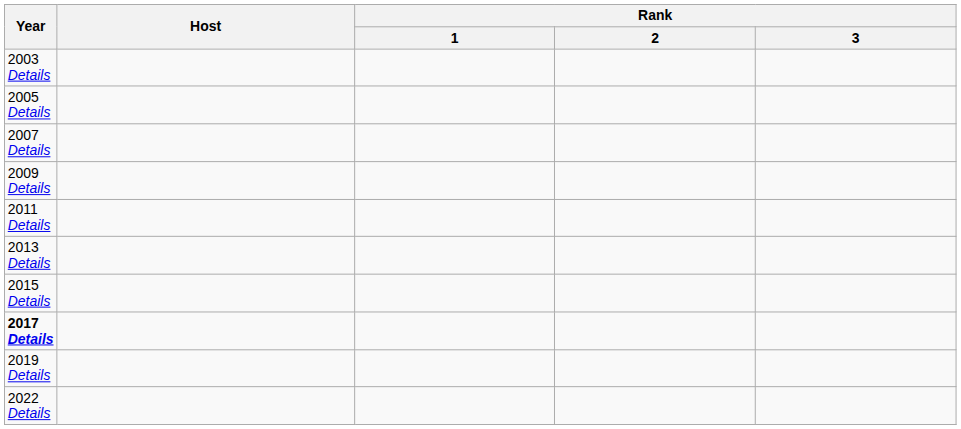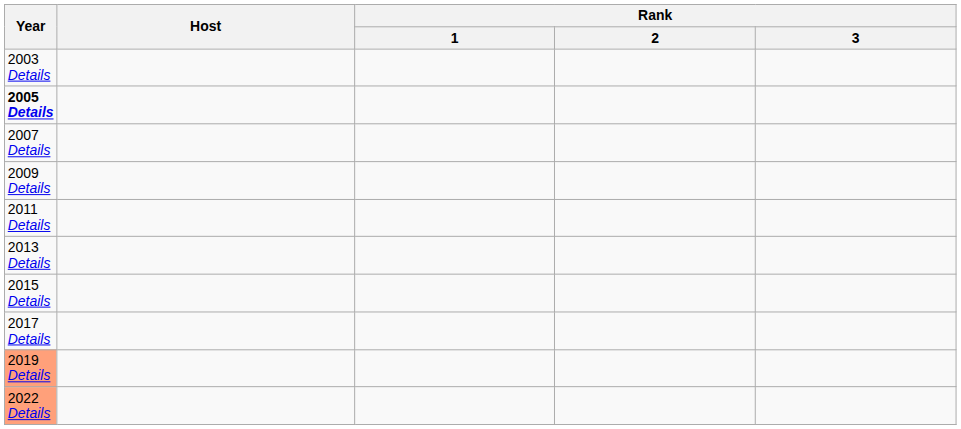(29, 105) normal -> (31, 105) bold
(31, 331) bold -> (29, 331) normal
(29, 369) no background -> (29, 369) lightsalmon background
(29, 406) no background -> (29, 406) lightsalmon background
